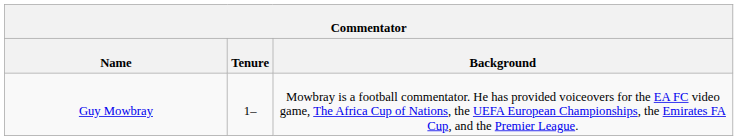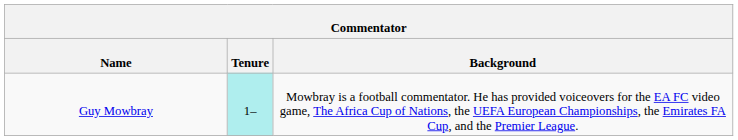(250, 111) no background -> (250, 111) paleturquoise background
